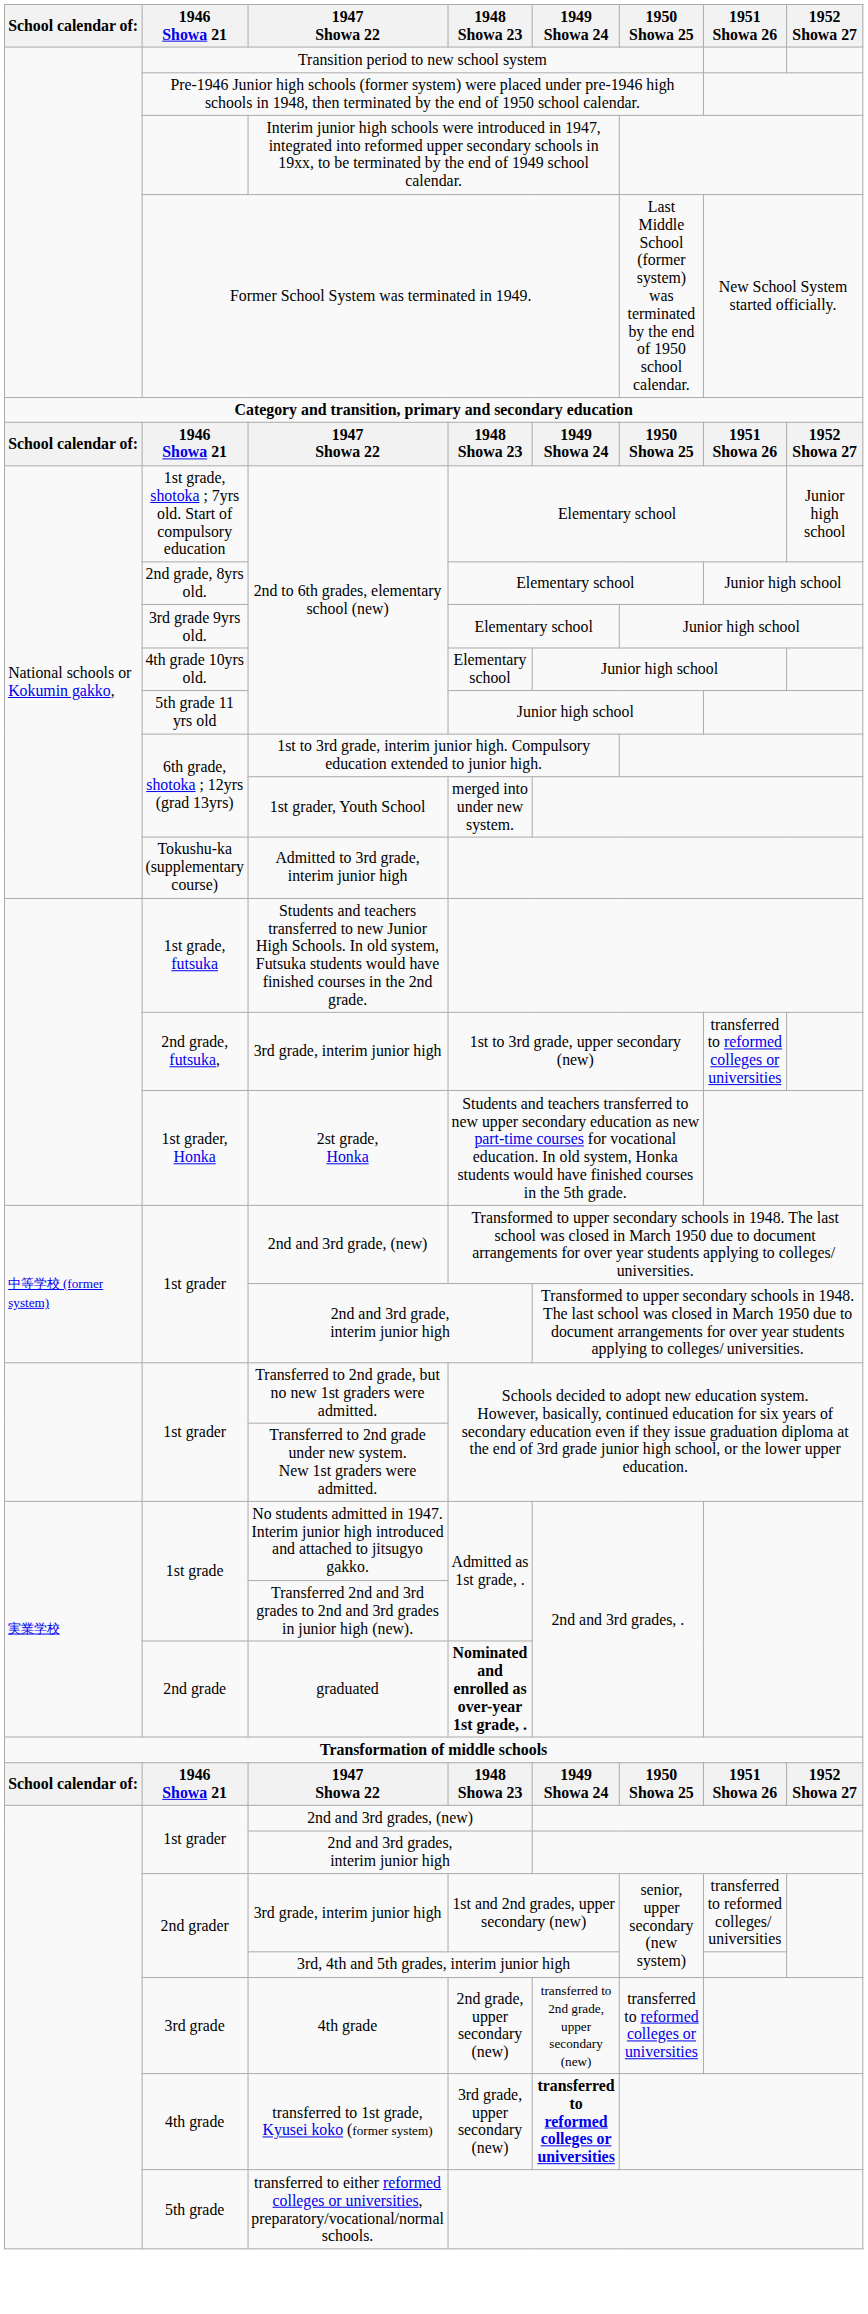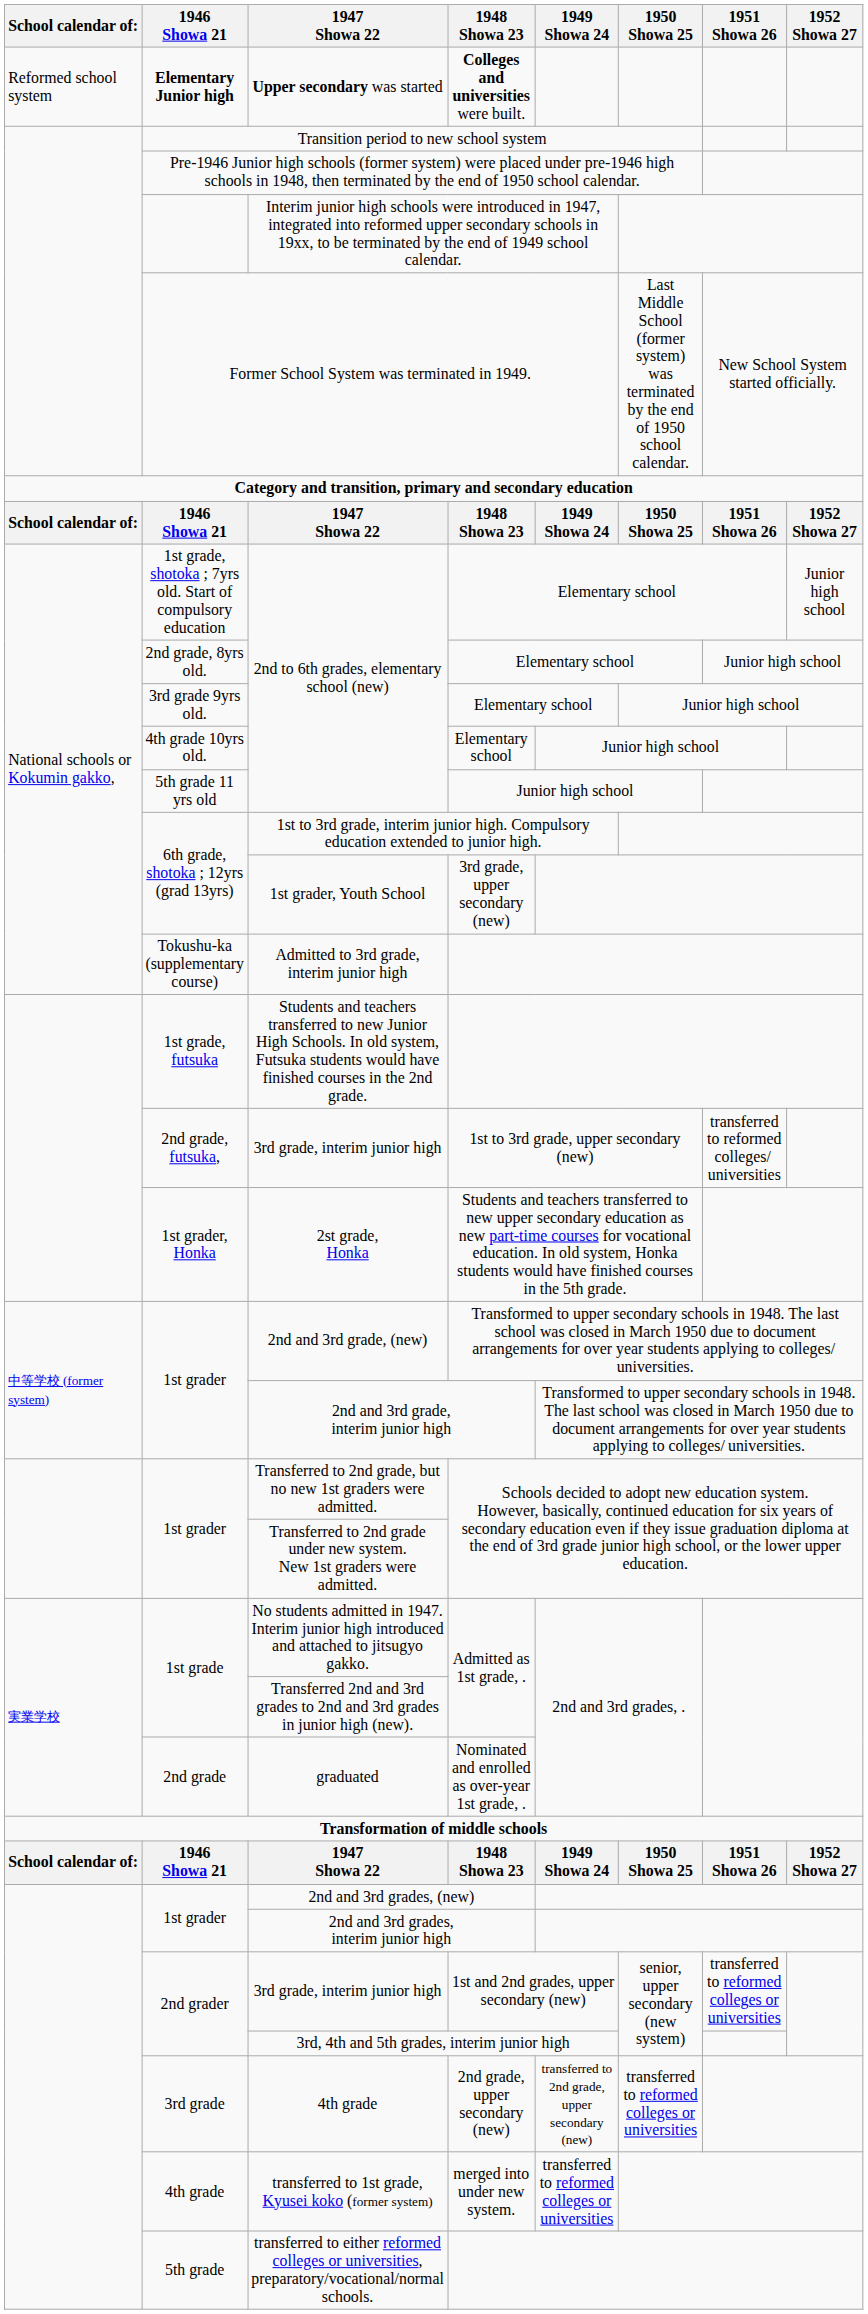+ row: (195, 86)
(490, 806) merged into under new system. -> (491, 894) 3rd grade, upper secondary (new)
(745, 1051) transferred to reformed colleges or universities -> (744, 1148) transferred to reformed colleges/ universities
(490, 1689) bold -> (491, 1776) normal
(745, 1912) transferred to reformed colleges/ universities -> (744, 1991) transferred to reformed colleges or universities
(490, 2121) 3rd grade, upper secondary (new) -> (491, 2191) merged into under new system.
(576, 2121) bold -> (577, 2191) normal
